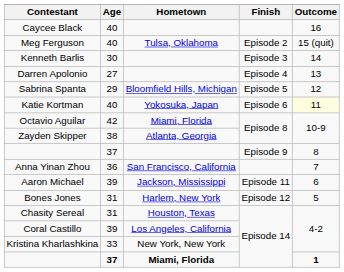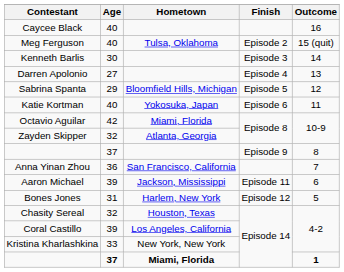(316, 105) lightyellow background -> (316, 105) no background
(112, 136) 38 -> (112, 136) 32
(112, 213) 31 -> (112, 213) 32
